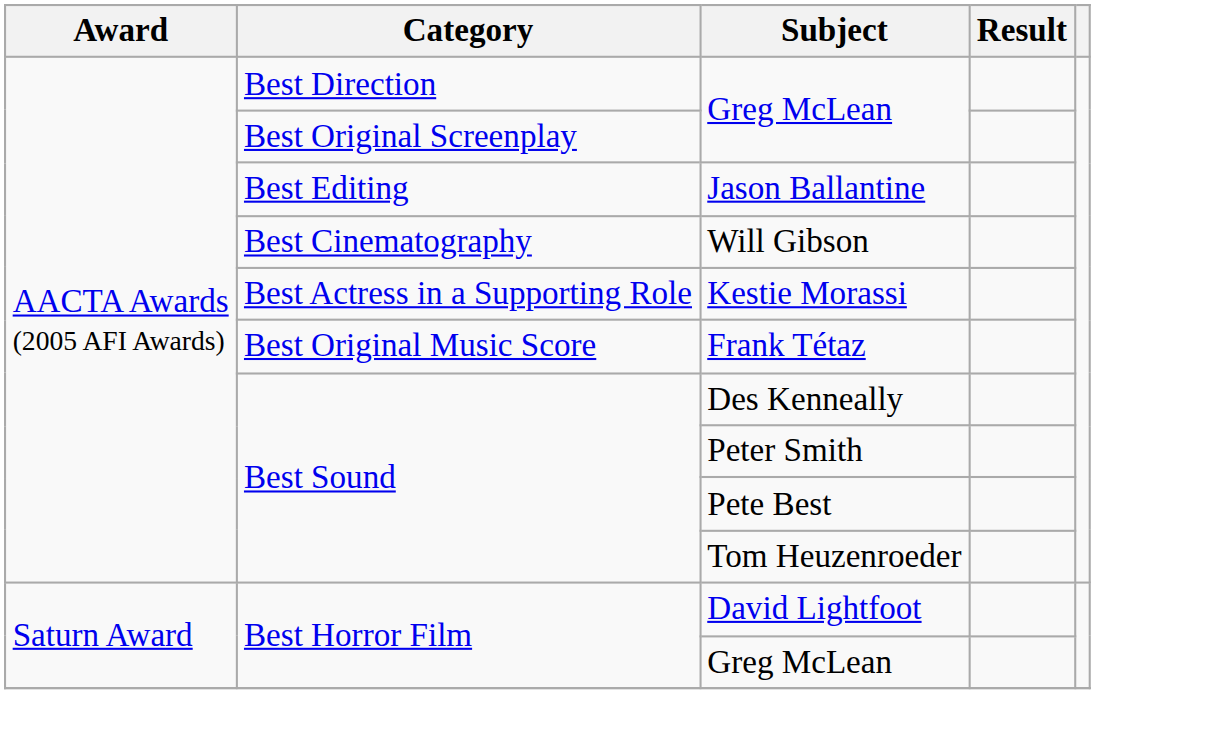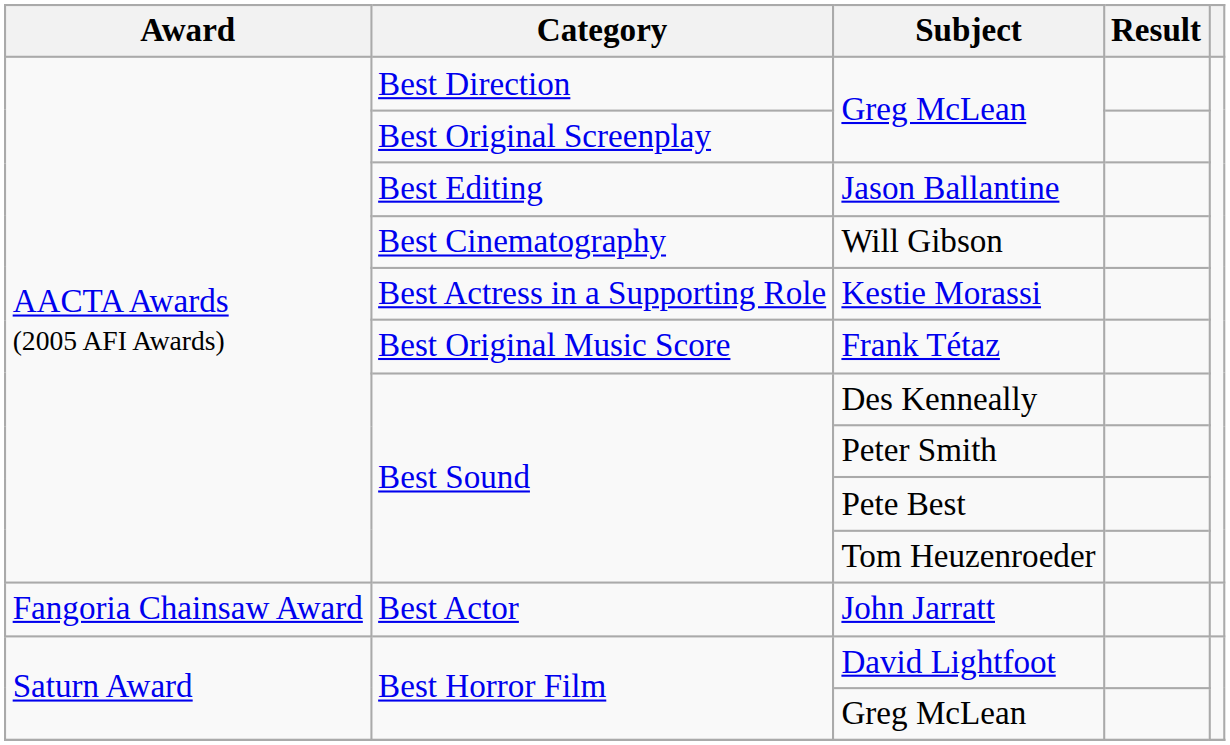+ row: (449, 608)
